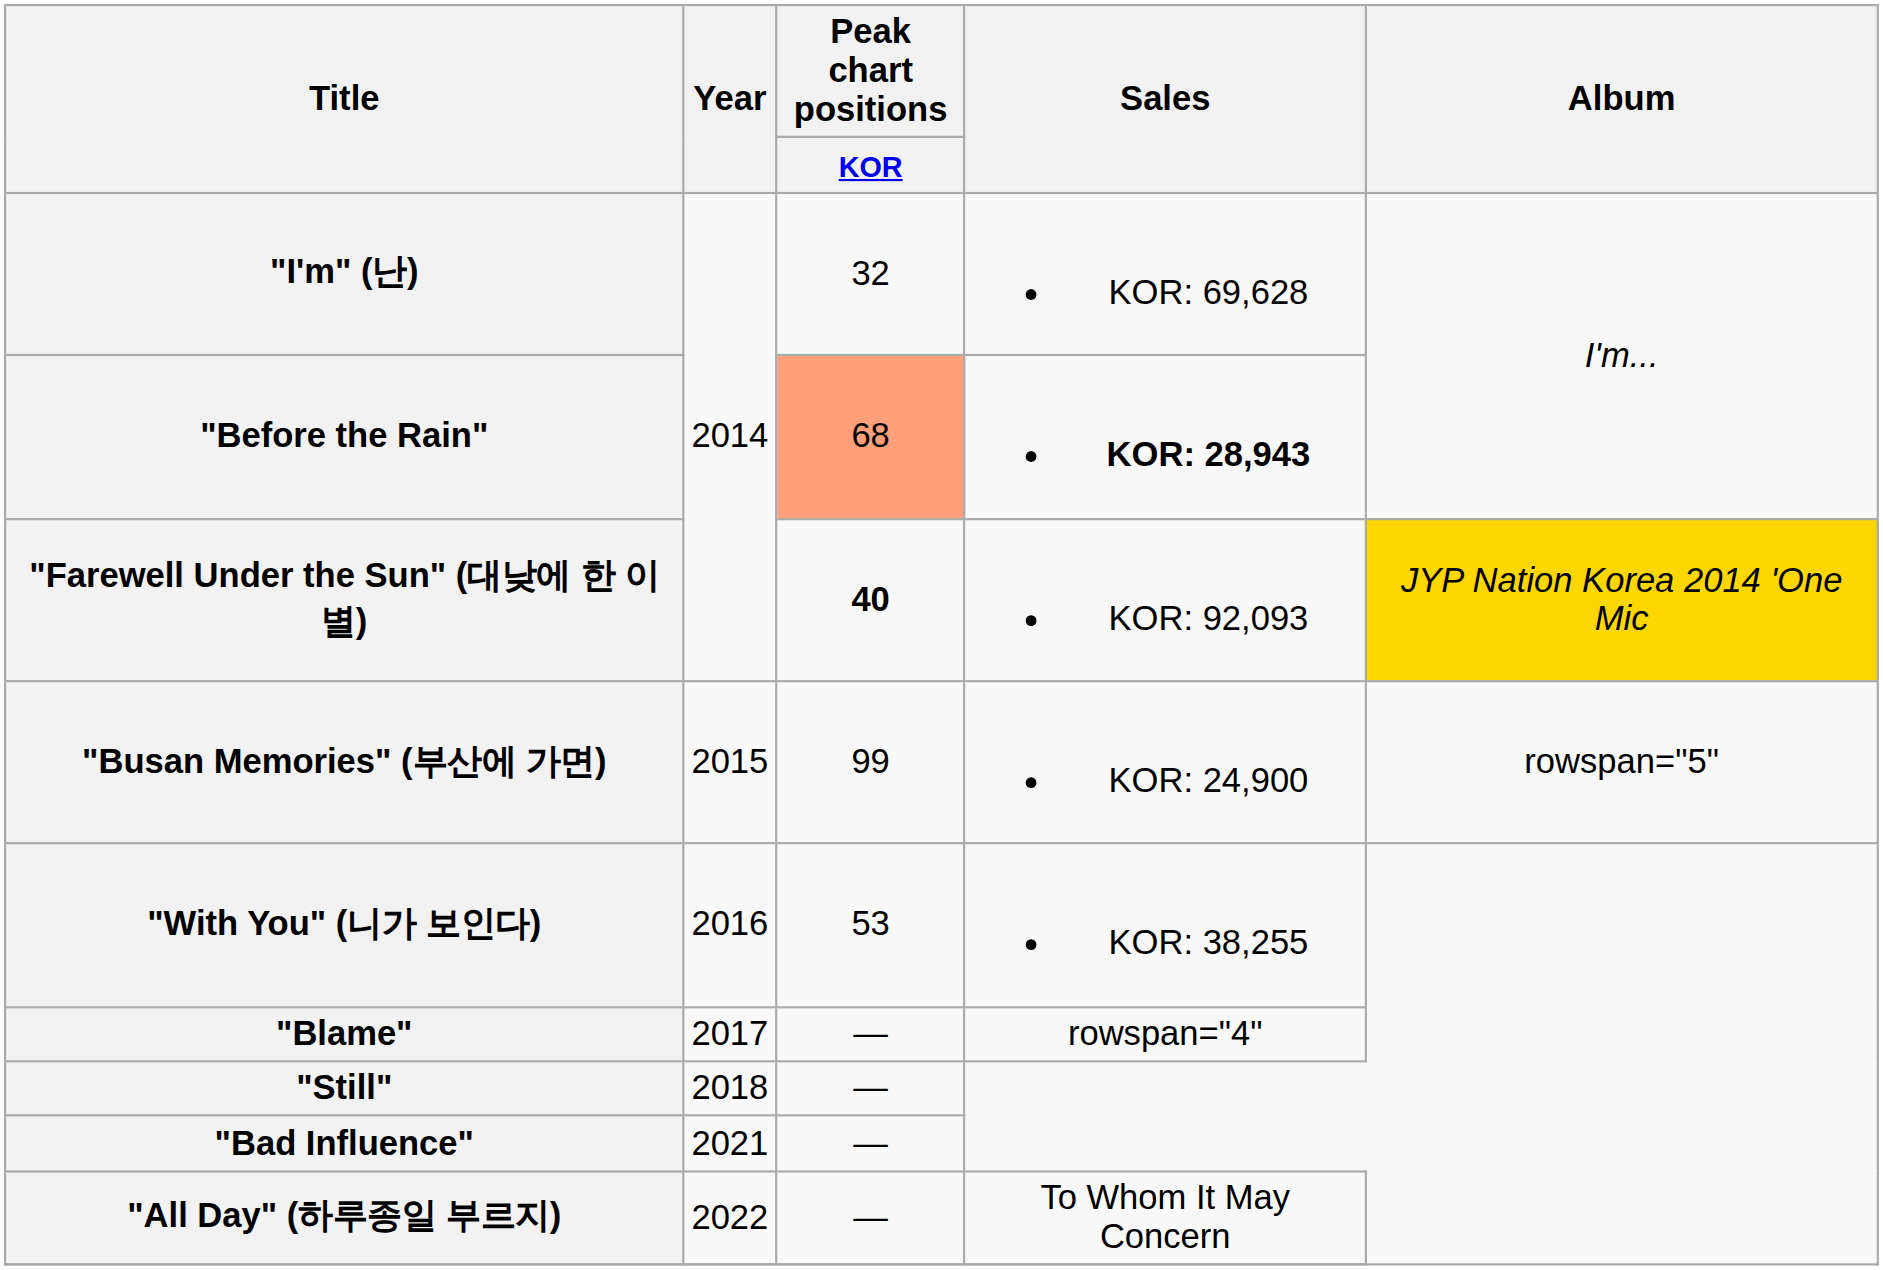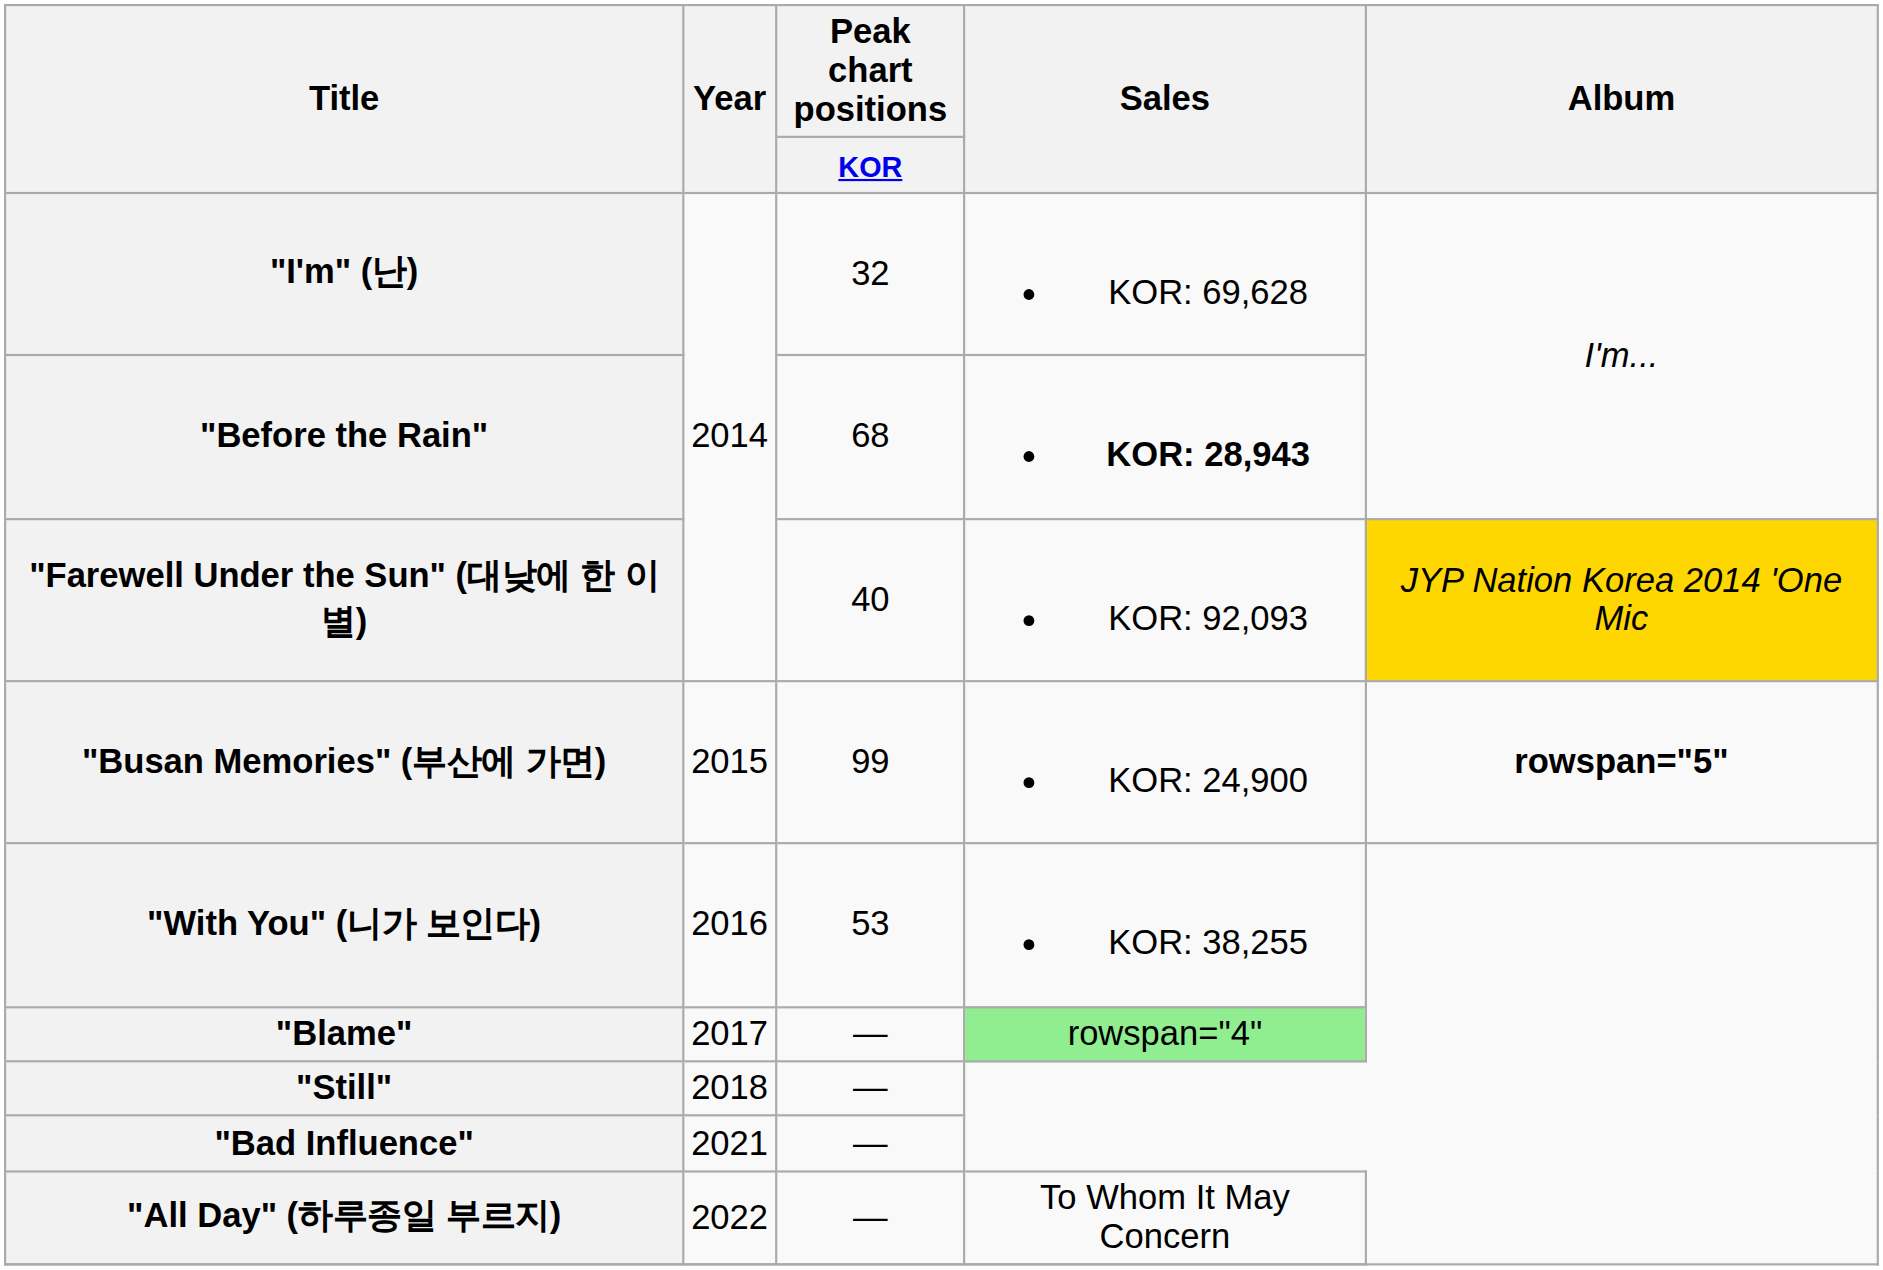(871, 436) lightsalmon background -> (870, 436) no background
(871, 598) bold -> (870, 598) normal
(1622, 761) normal -> (1621, 761) bold
(1165, 1033) no background -> (1165, 1033) lightgreen background
